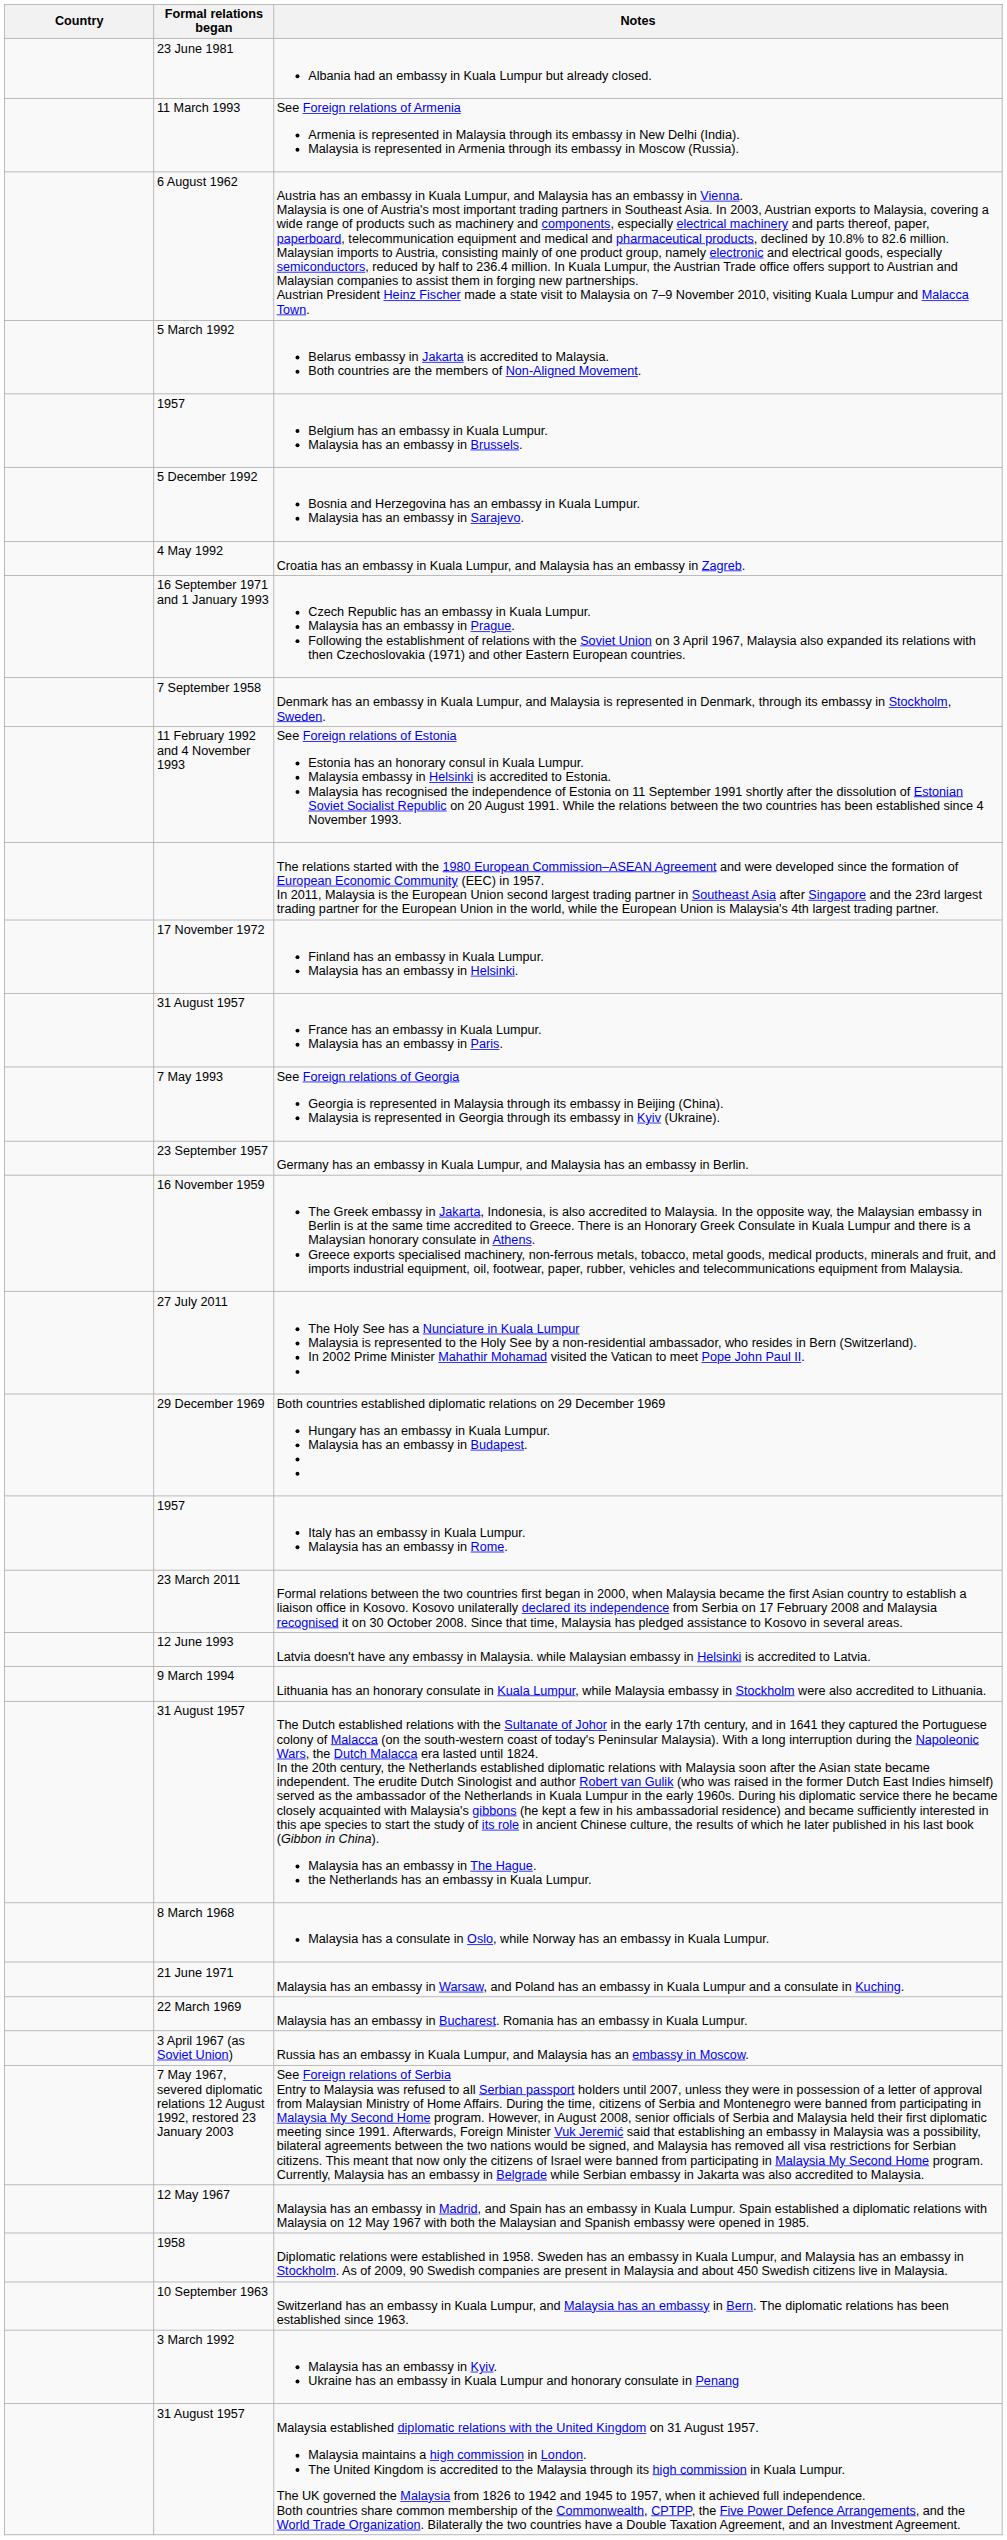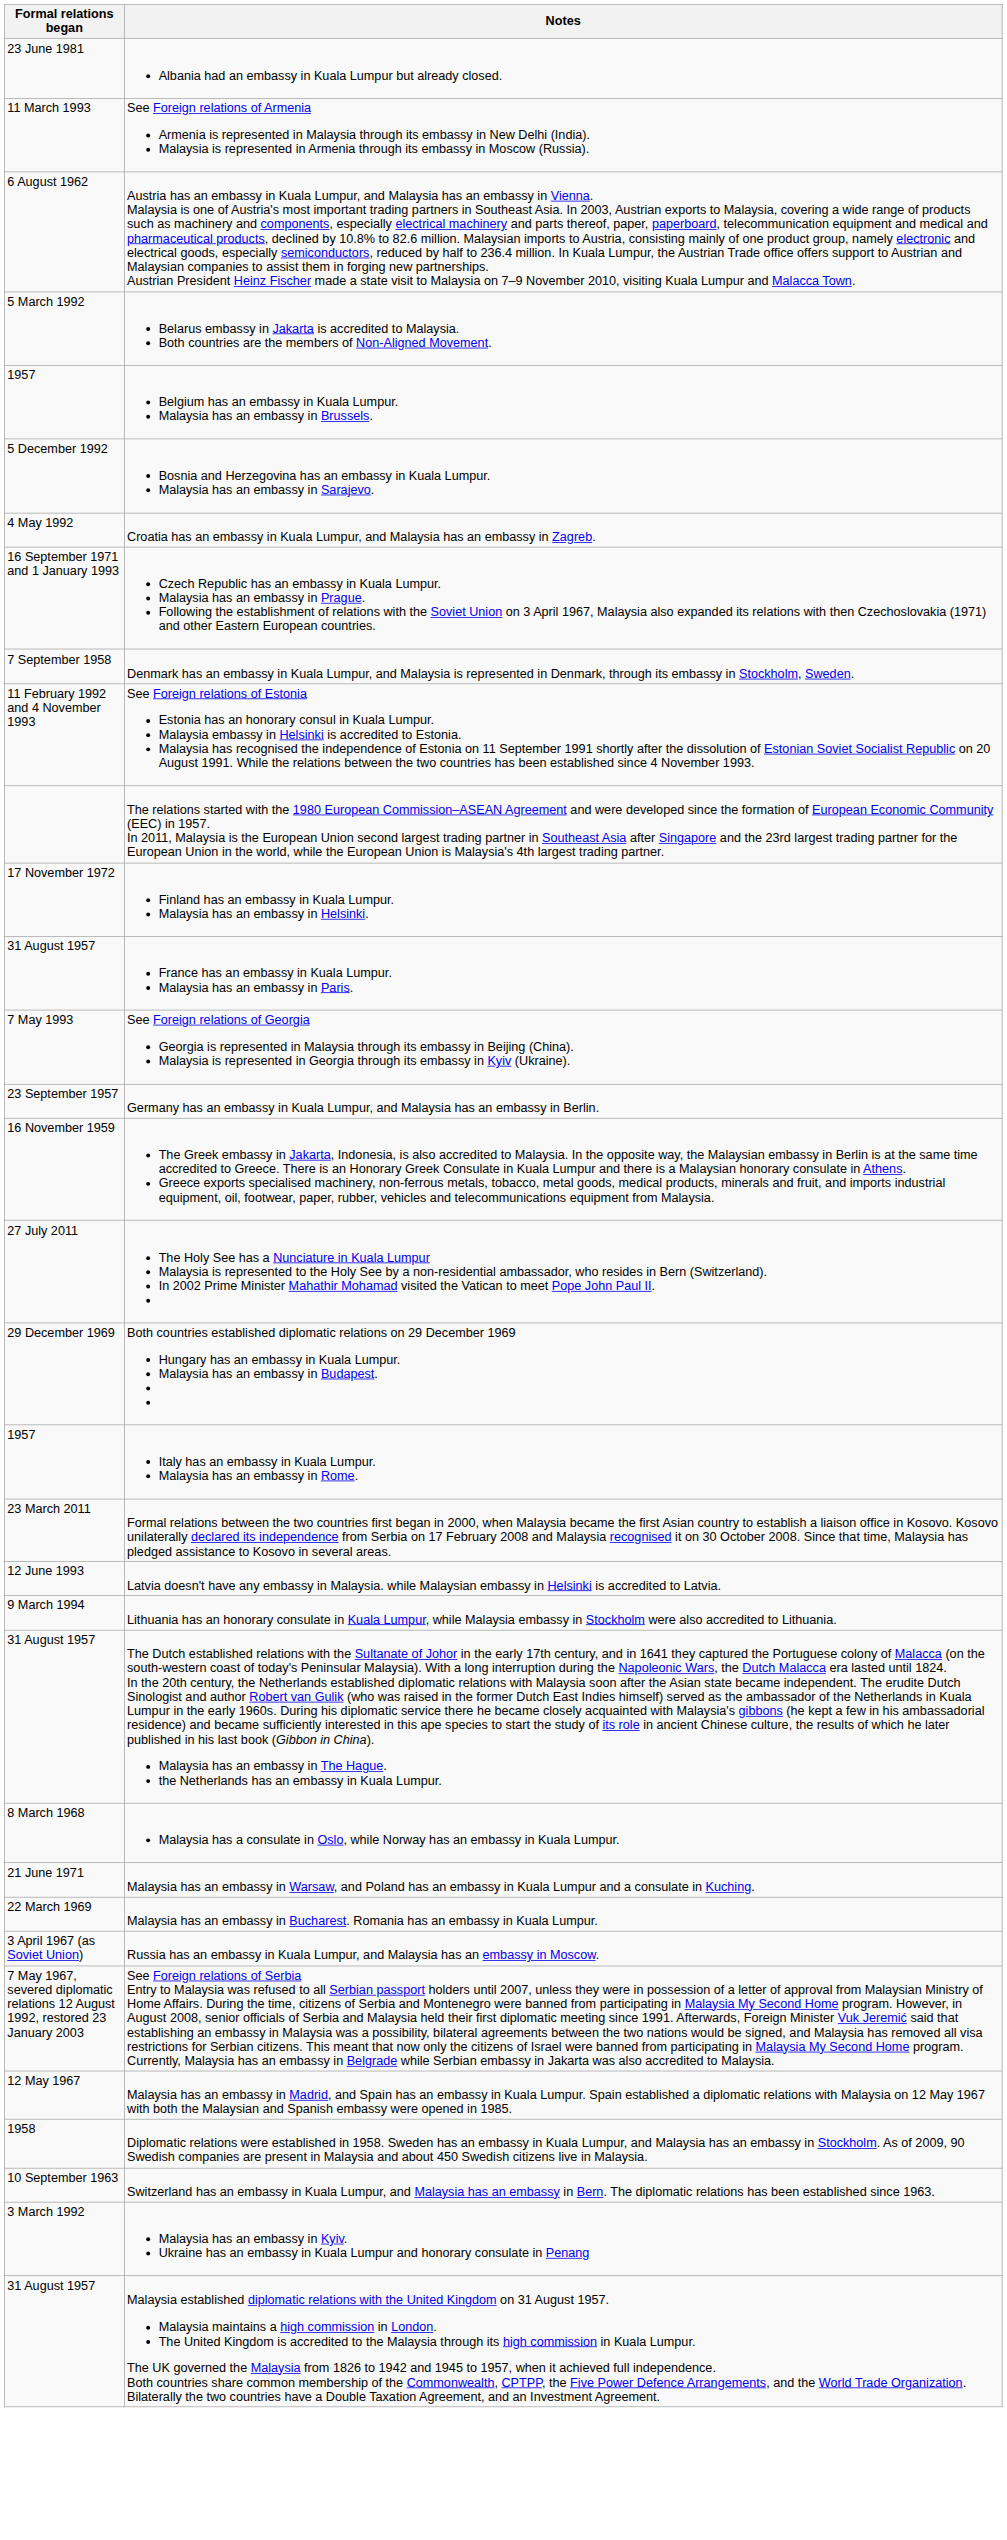- column: (79, 21)
